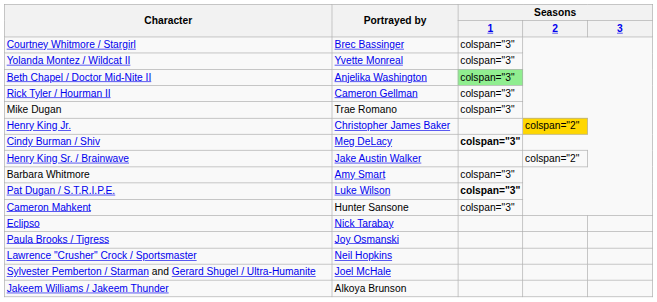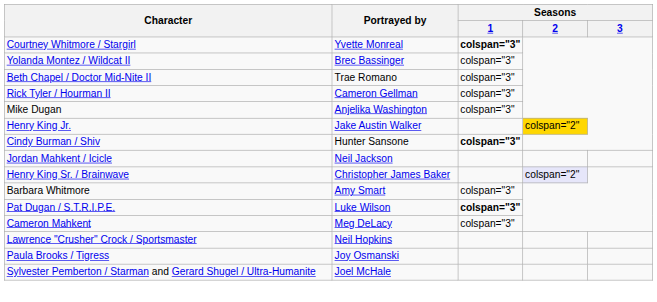(369, 45) Brec Bassinger -> (369, 45) Yvette Monreal
(487, 45) normal -> (490, 45) bold
(369, 61) Yvette Monreal -> (369, 61) Brec Bassinger
(381, 77) Anjelika Washington -> (366, 77) Trae Romano
(487, 77) lightgreen background -> (487, 77) no background
(366, 110) Trae Romano -> (381, 110) Anjelika Washington
(392, 126) Christopher James Baker -> (378, 126) Jake Austin Walker
(363, 142) Meg DeLacy -> (372, 142) Hunter Sansone
+ row: (59, 158)
(378, 158) Jake Austin Walker -> (392, 175) Christopher James Baker
(552, 158) no background -> (552, 175) lavender background
(372, 207) Hunter Sansone -> (363, 223) Meg DeLacy
- row: (23, 223)
rows swapped: (102, 256) <-> (58, 239)
- row: (88, 288)
